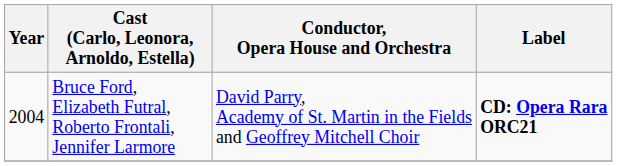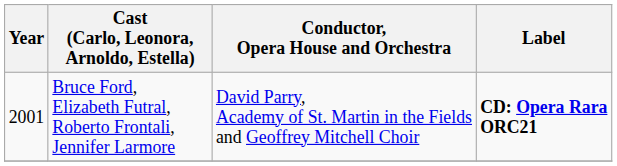(26, 116) 2004 -> (26, 116) 2001
